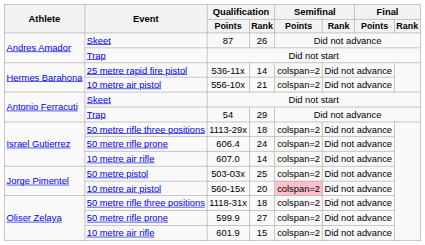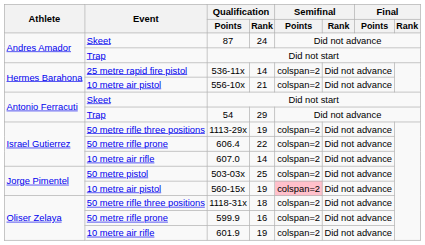(262, 41) 26 -> (262, 41) 24
(262, 130) 18 -> (262, 130) 19
(262, 144) 24 -> (262, 144) 22
(262, 189) 20 -> (262, 189) 19
(262, 218) 27 -> (262, 218) 16
(262, 233) 15 -> (262, 233) 19
